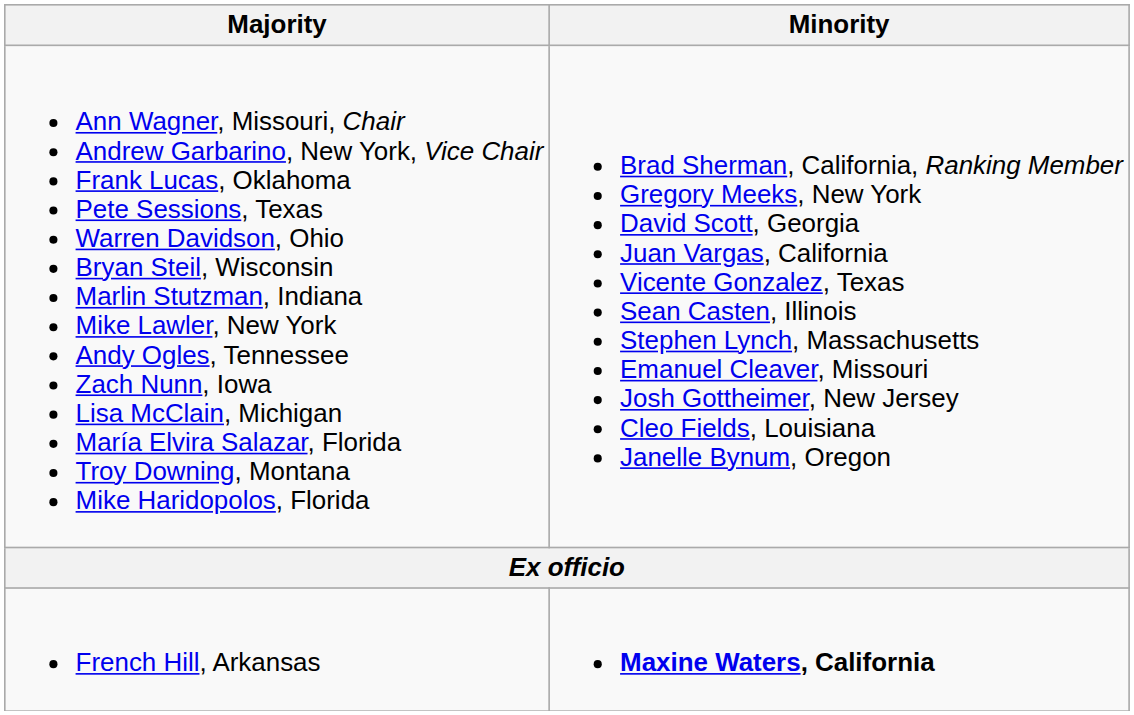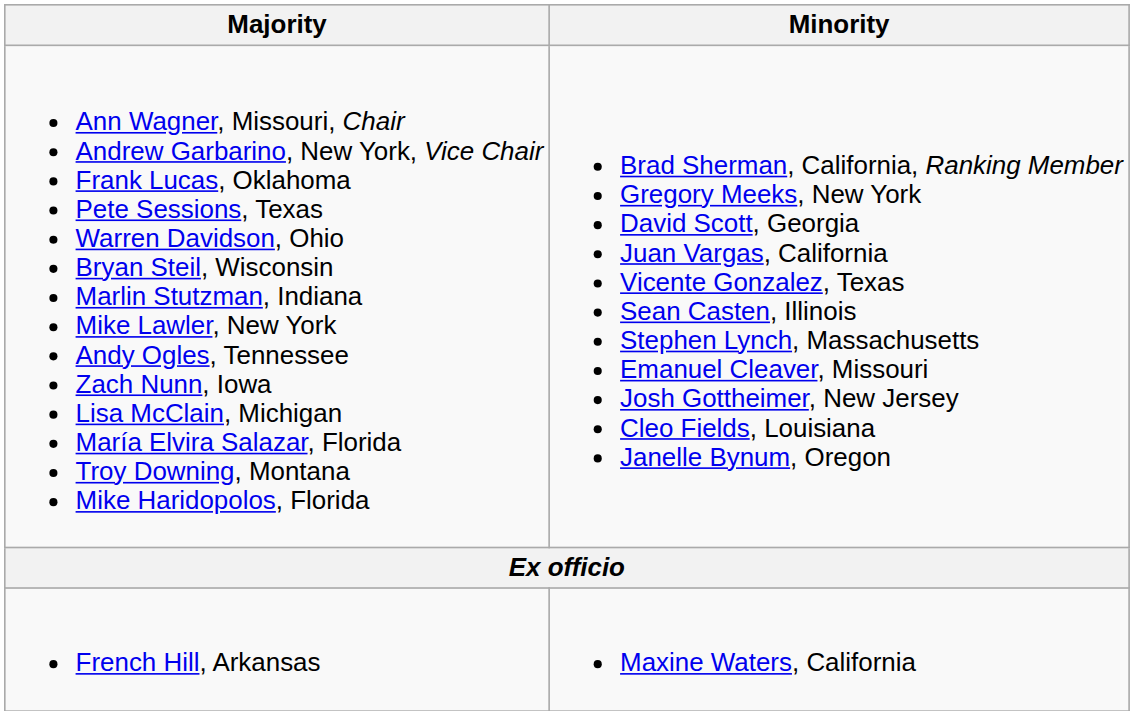(839, 664) bold -> (839, 664) normal
